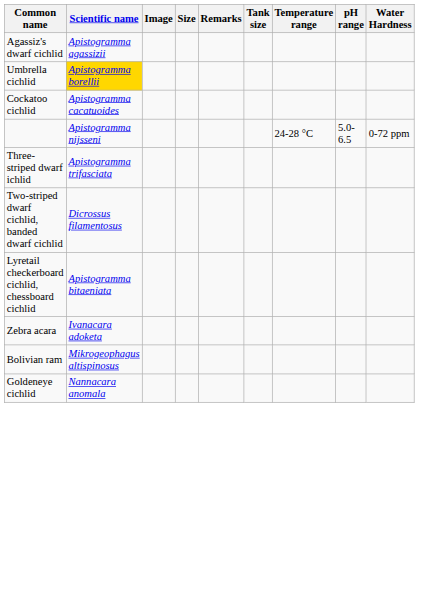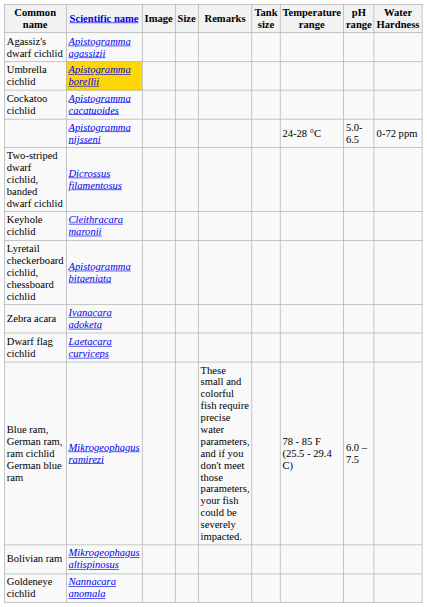- row: (35, 167)
+ row: (25, 226)
+ row: (30, 347)
+ row: (35, 453)
